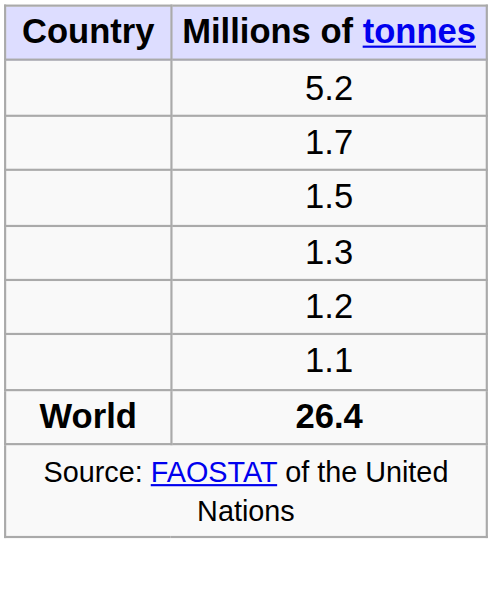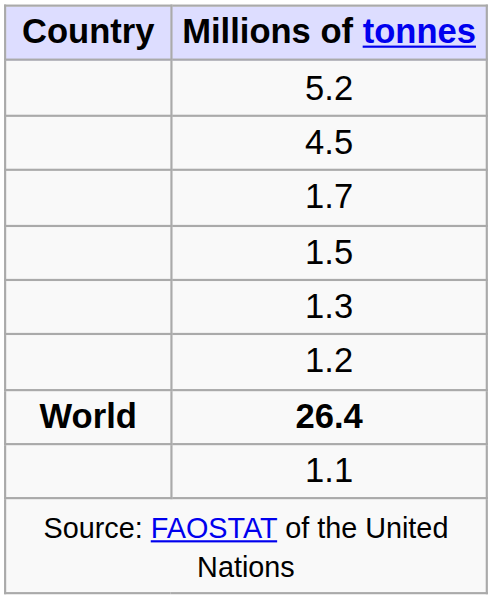+ row: (329, 142)
rows swapped: (329, 361) <-> (329, 416)
